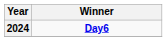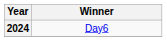(97, 28) bold -> (97, 28) normal
